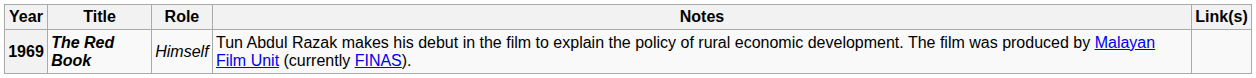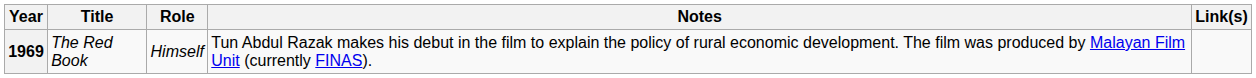(83, 51) bold -> (82, 51) normal
